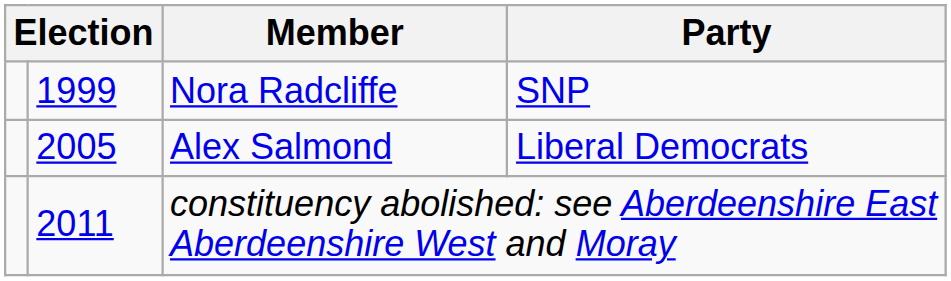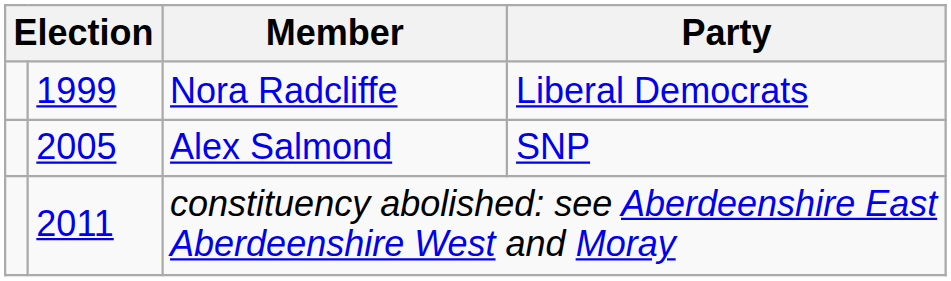(553, 90) SNP -> (662, 90) Liberal Democrats
(662, 147) Liberal Democrats -> (553, 147) SNP
